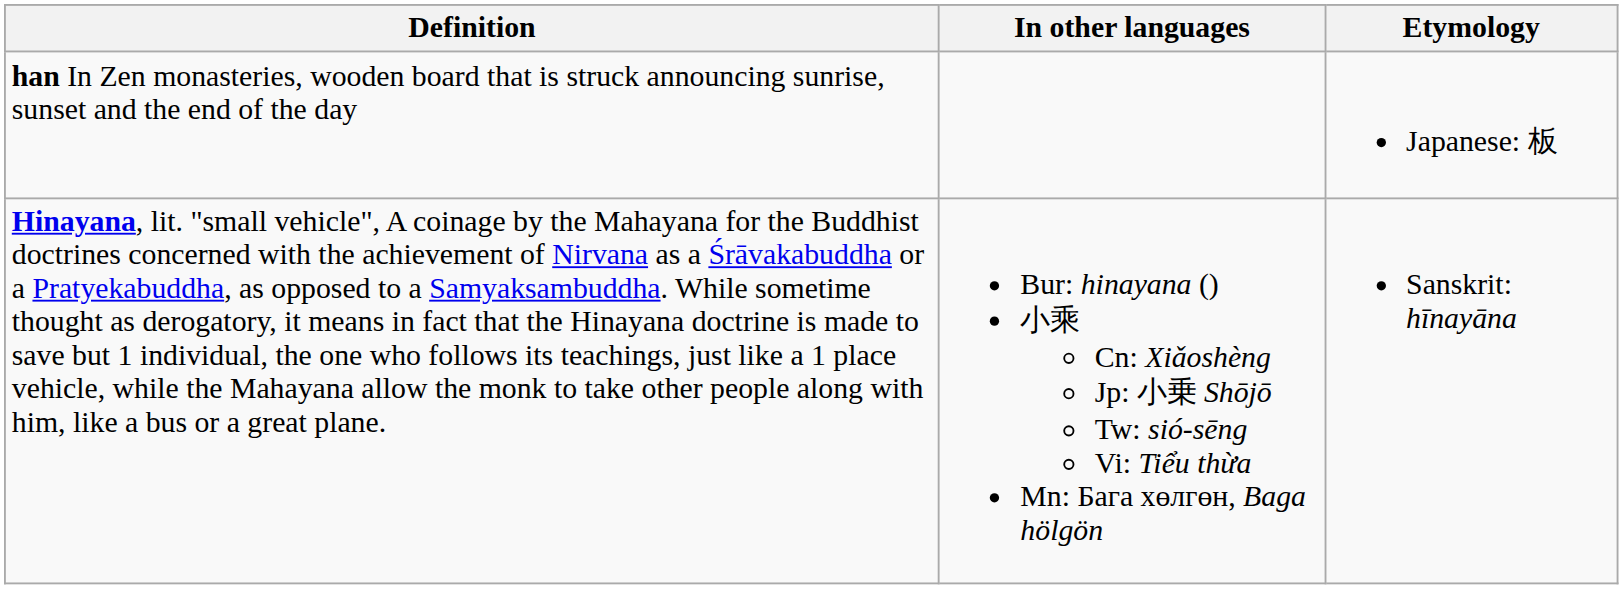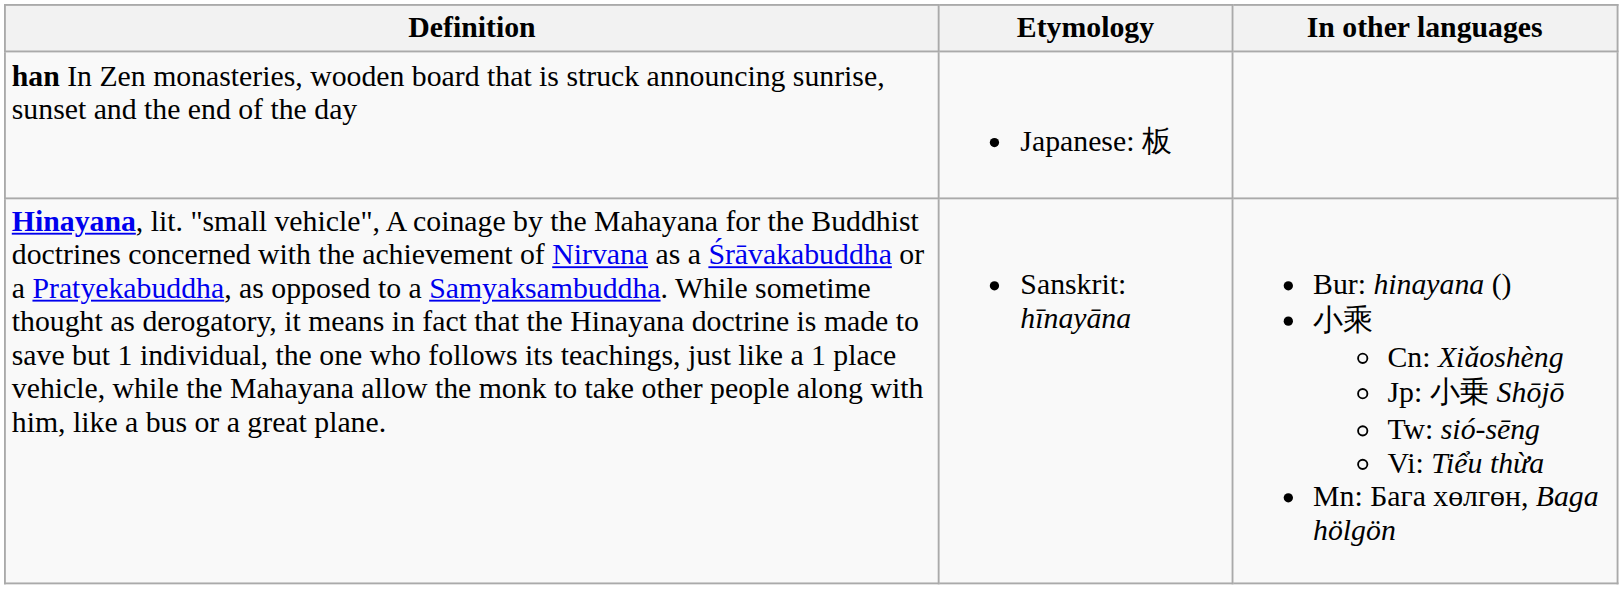columns swapped: (1471, 28) <-> (1132, 28)
